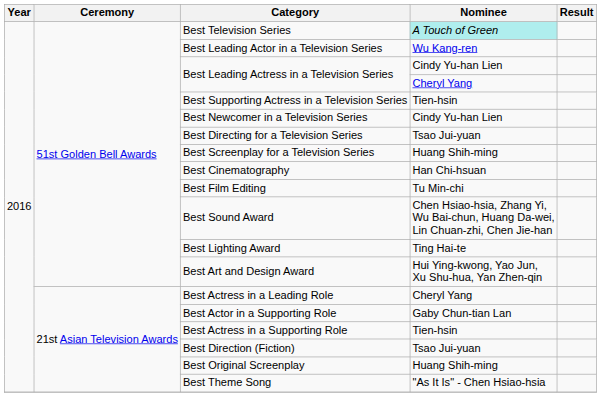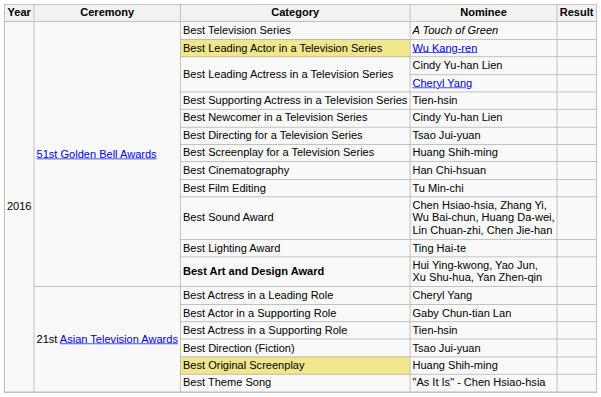(455, 30) paleturquoise background -> (455, 30) no background
(283, 48) no background -> (283, 48) khaki background
(249, 271) normal -> (254, 271) bold
(244, 365) no background -> (244, 365) khaki background
